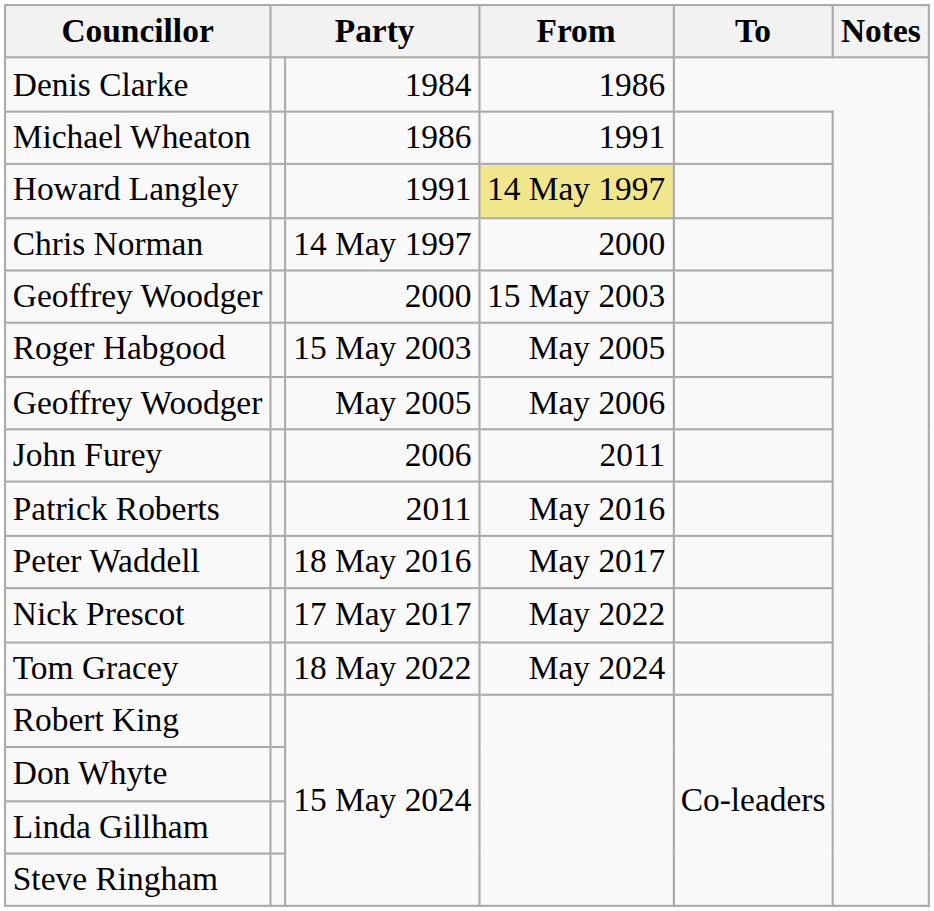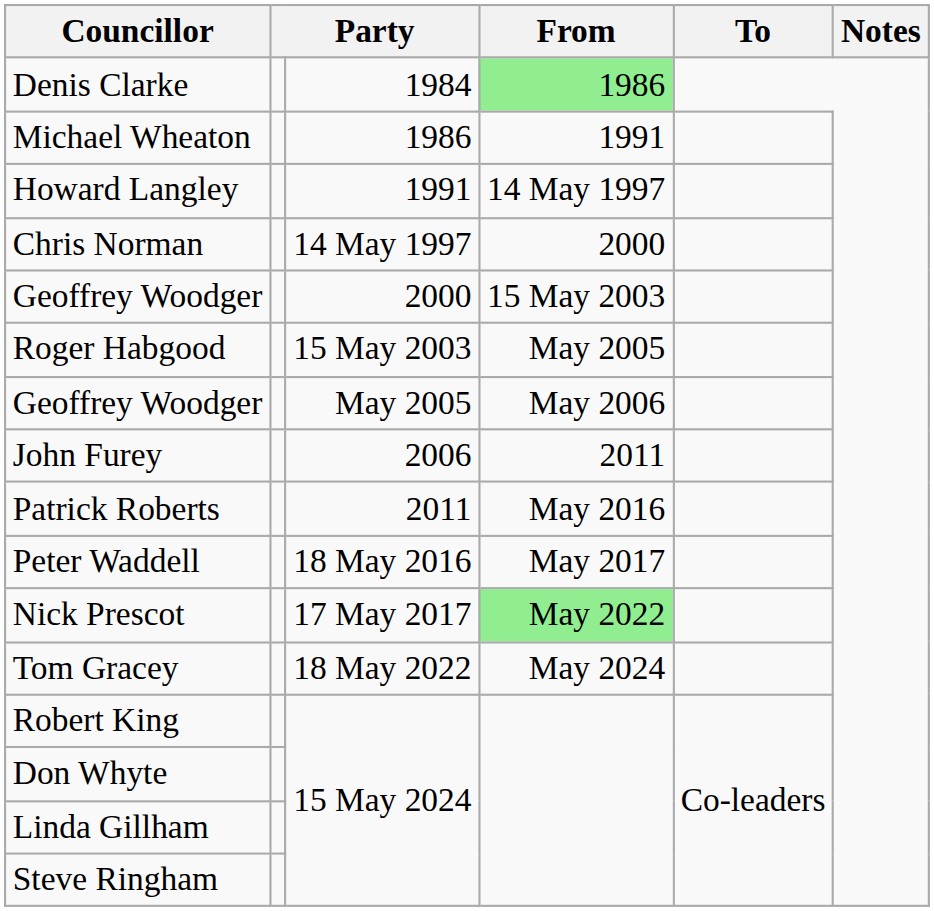(632, 84) no background -> (632, 84) lightgreen background
(576, 190) khaki background -> (576, 190) no background
(597, 614) no background -> (597, 614) lightgreen background
